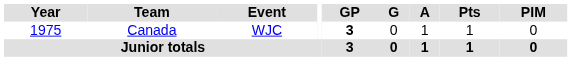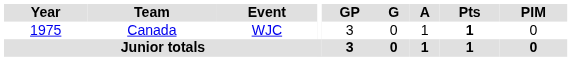(350, 30) bold -> (350, 30) normal
(470, 30) normal -> (470, 30) bold
